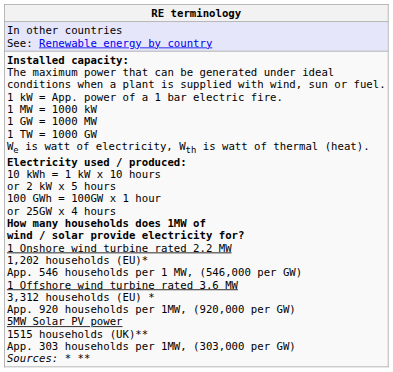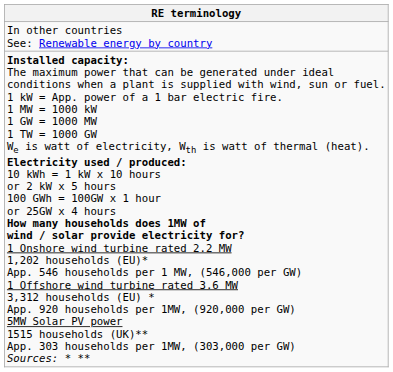(110, 37) lavender background -> (110, 37) no background
